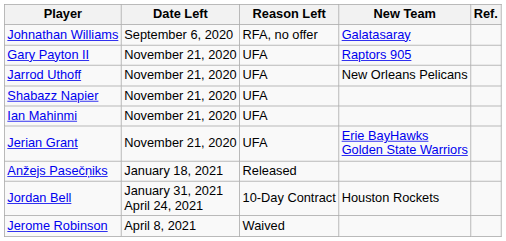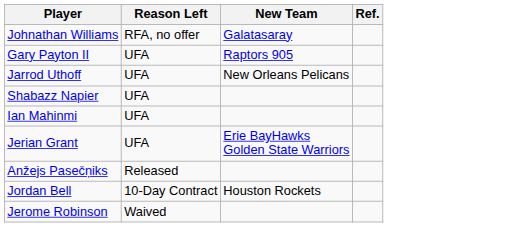- column: (180, 14)
